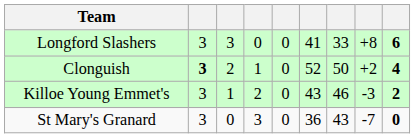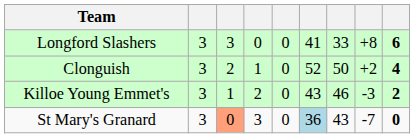(203, 68) bold -> (203, 68) normal
(230, 119) no background -> (230, 119) lightsalmon background
(313, 119) no background -> (313, 119) lightblue background
